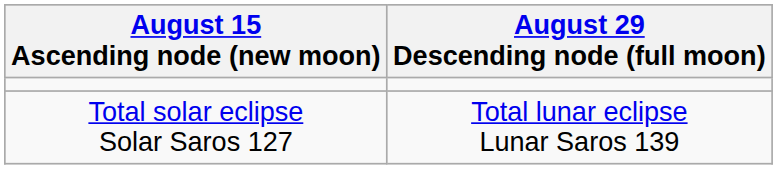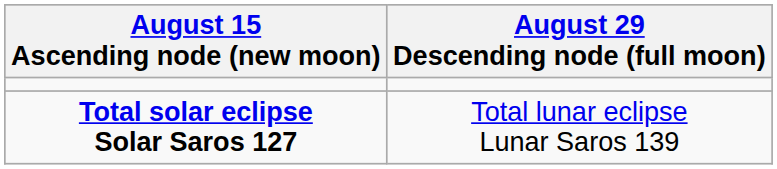(196, 126) normal -> (196, 126) bold
